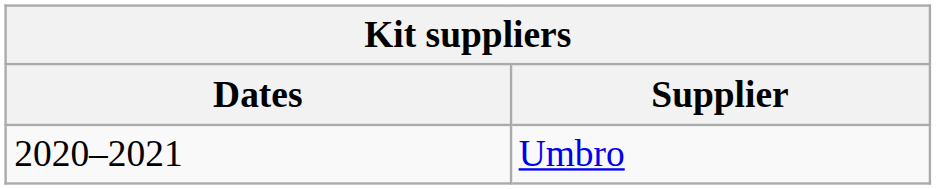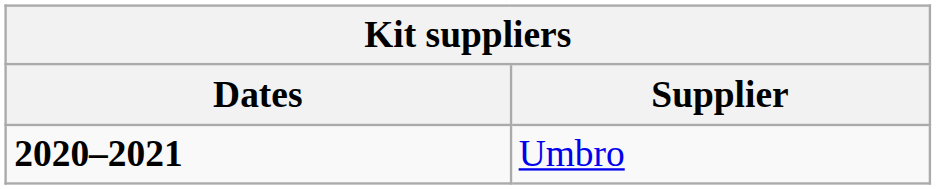(98, 153) normal -> (98, 153) bold
